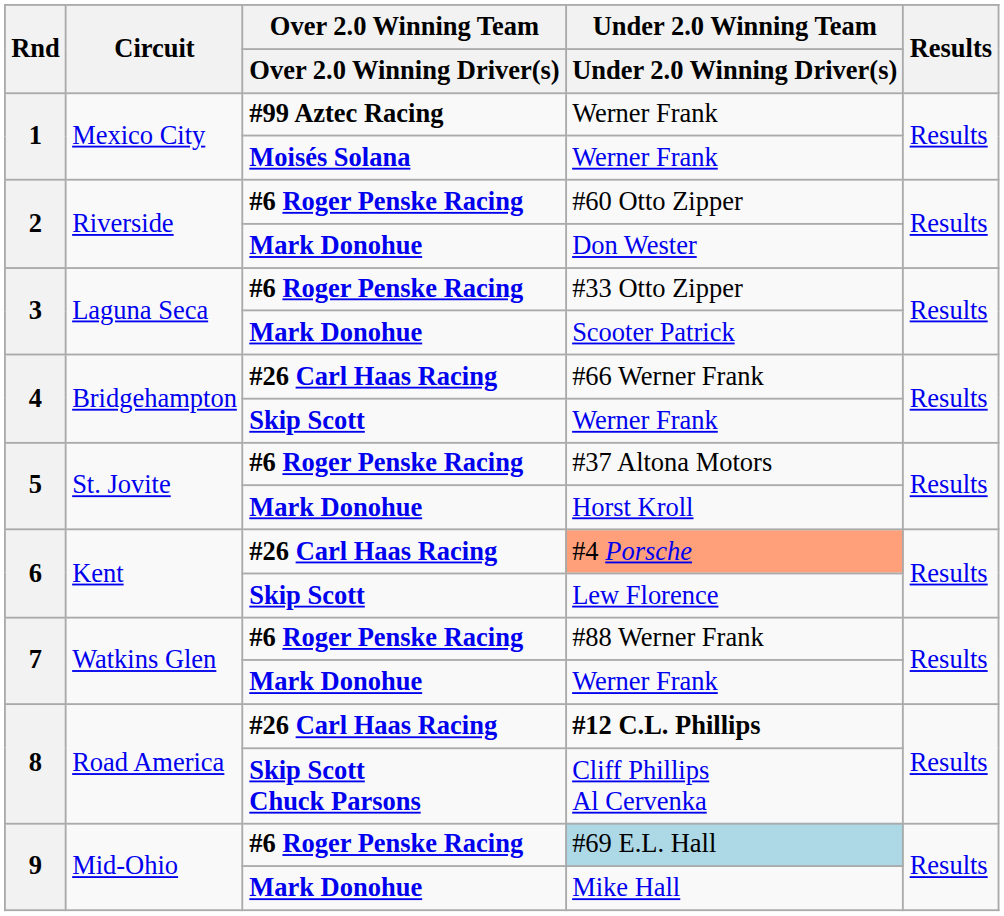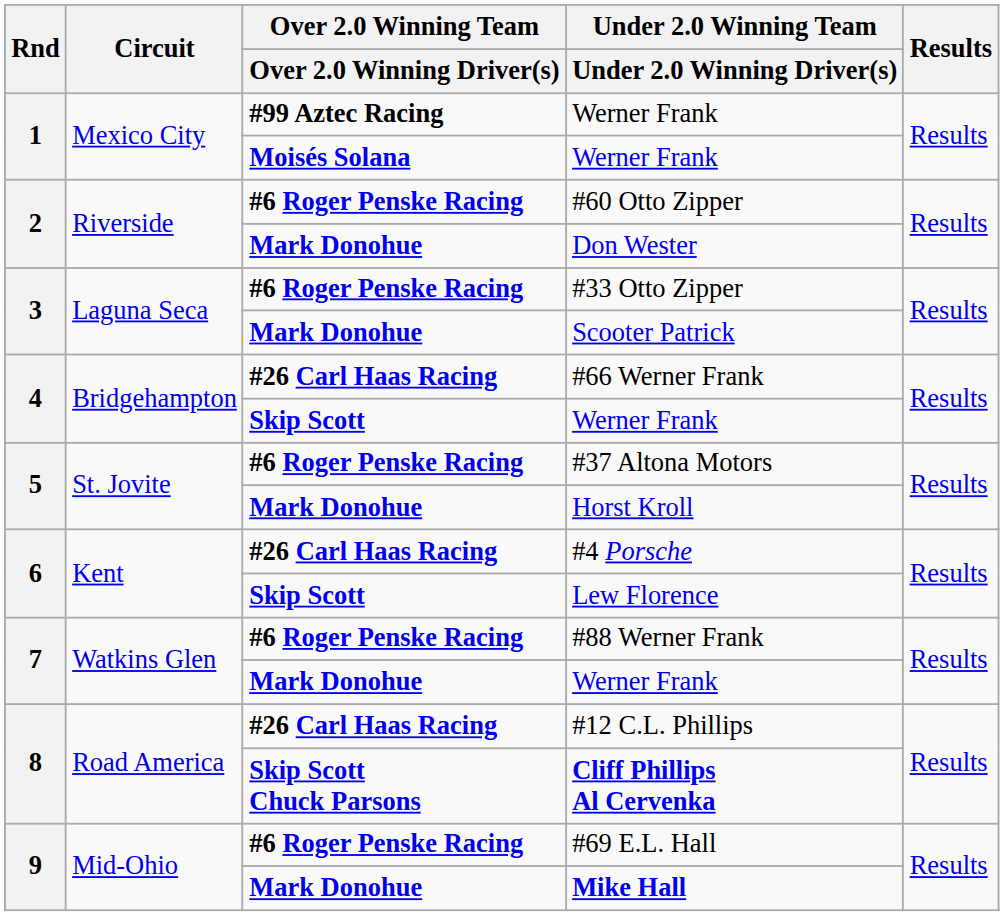(632, 551) lightsalmon background -> (632, 551) no background
(666, 725) bold -> (663, 725) normal
(641, 785) normal -> (644, 785) bold
(644, 844) lightblue background -> (644, 844) no background
(626, 888) normal -> (629, 888) bold
